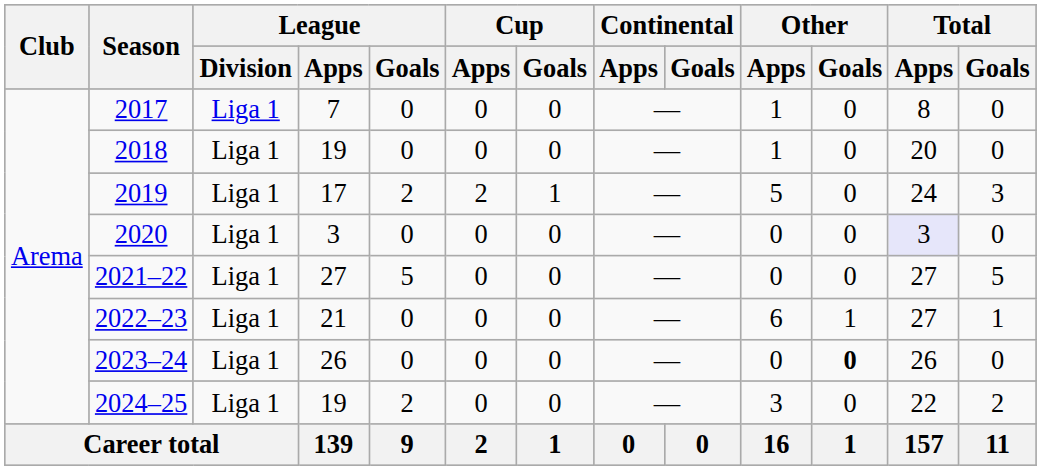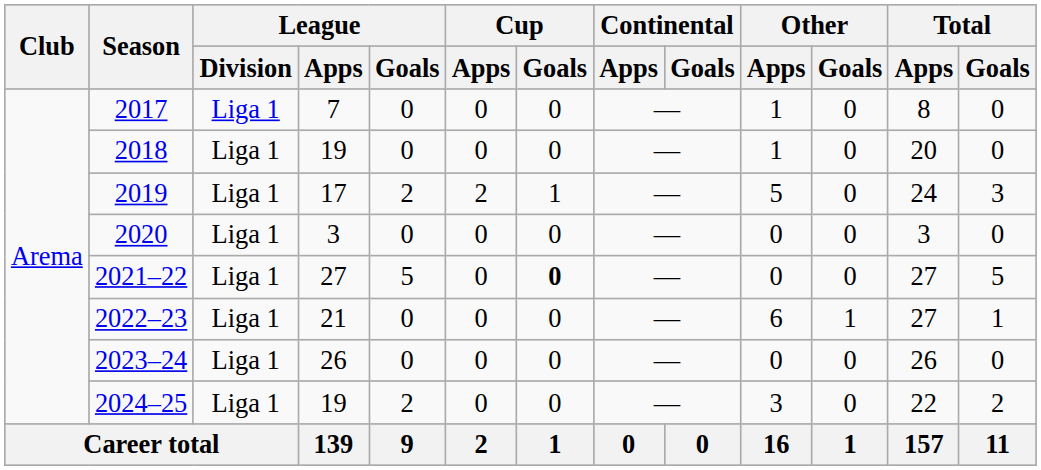(924, 234) lavender background -> (924, 234) no background
(555, 276) normal -> (555, 276) bold
(850, 360) bold -> (850, 360) normal
